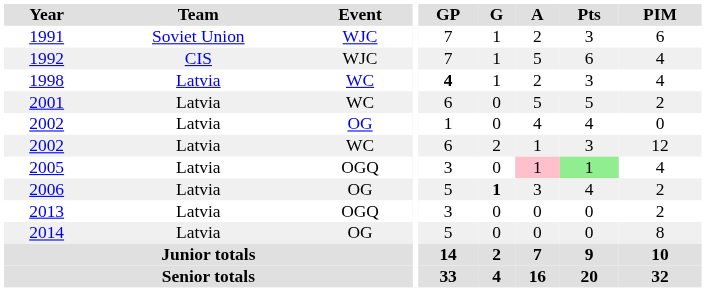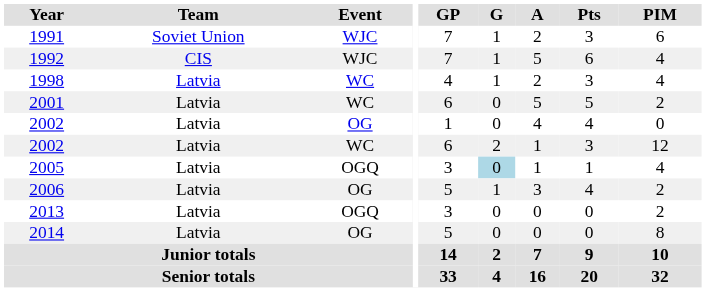(448, 80) bold -> (448, 80) normal
(497, 167) no background -> (497, 167) lightblue background
(537, 167) pink background -> (537, 167) no background
(589, 167) lightgreen background -> (589, 167) no background
(497, 189) bold -> (497, 189) normal
